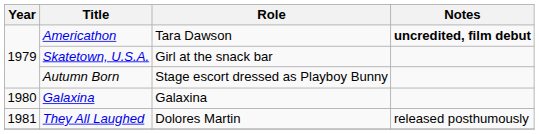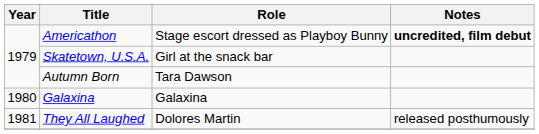(193, 35) Tara Dawson -> (272, 35) Stage escort dressed as Playboy Bunny
(272, 77) Stage escort dressed as Playboy Bunny -> (193, 77) Tara Dawson
